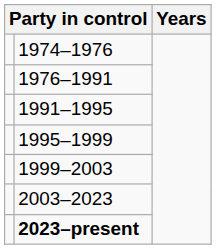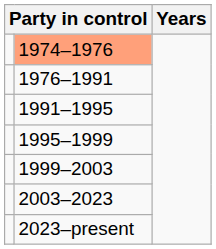(65, 49) no background -> (66, 49) lightsalmon background
(79, 229) bold -> (76, 229) normal
